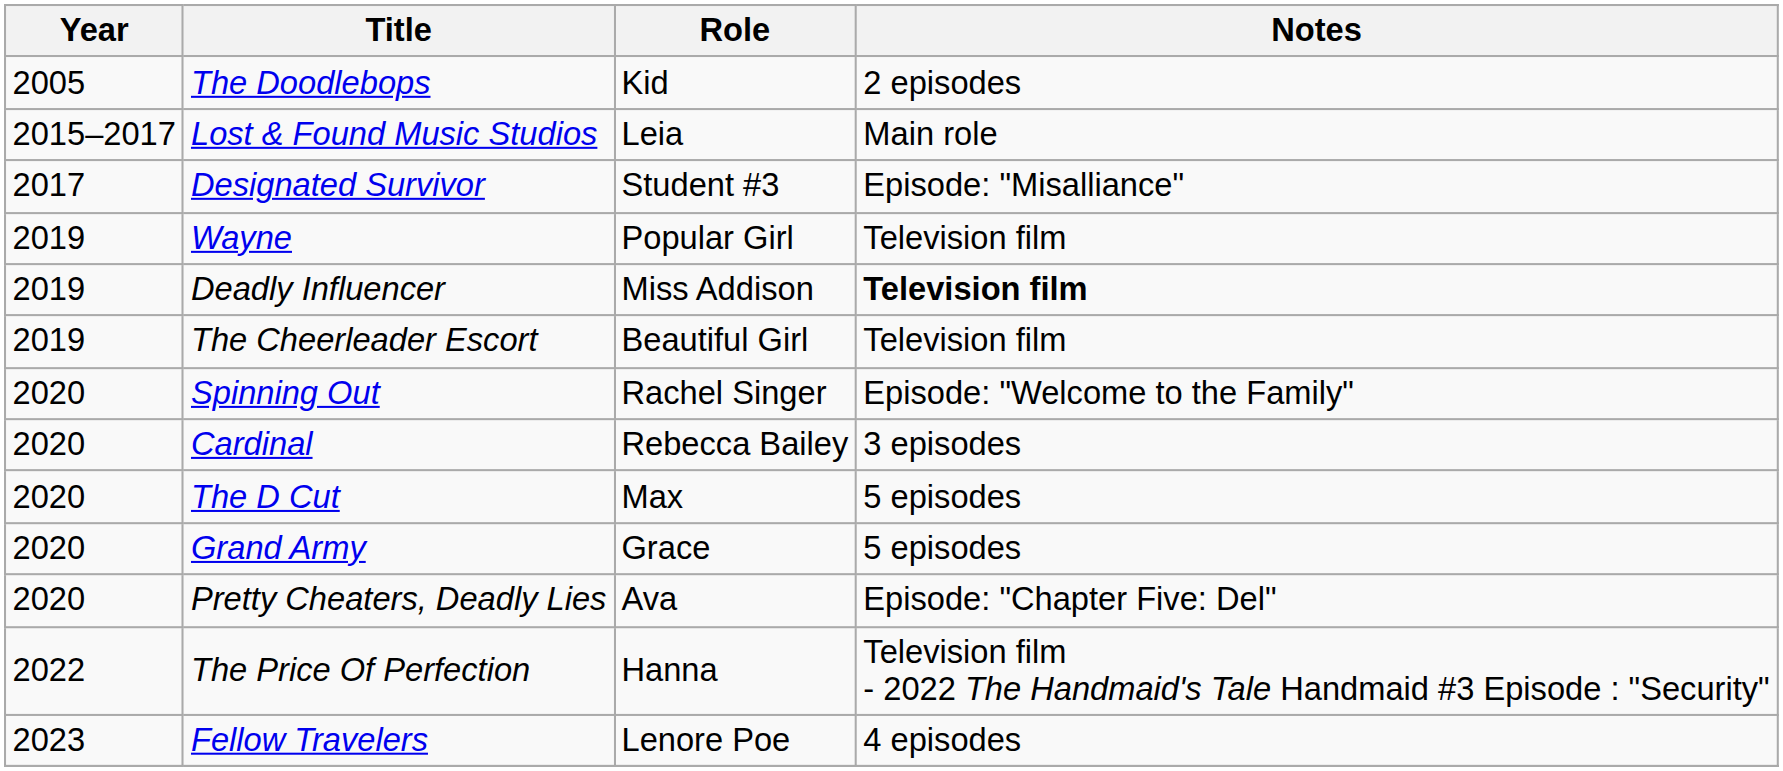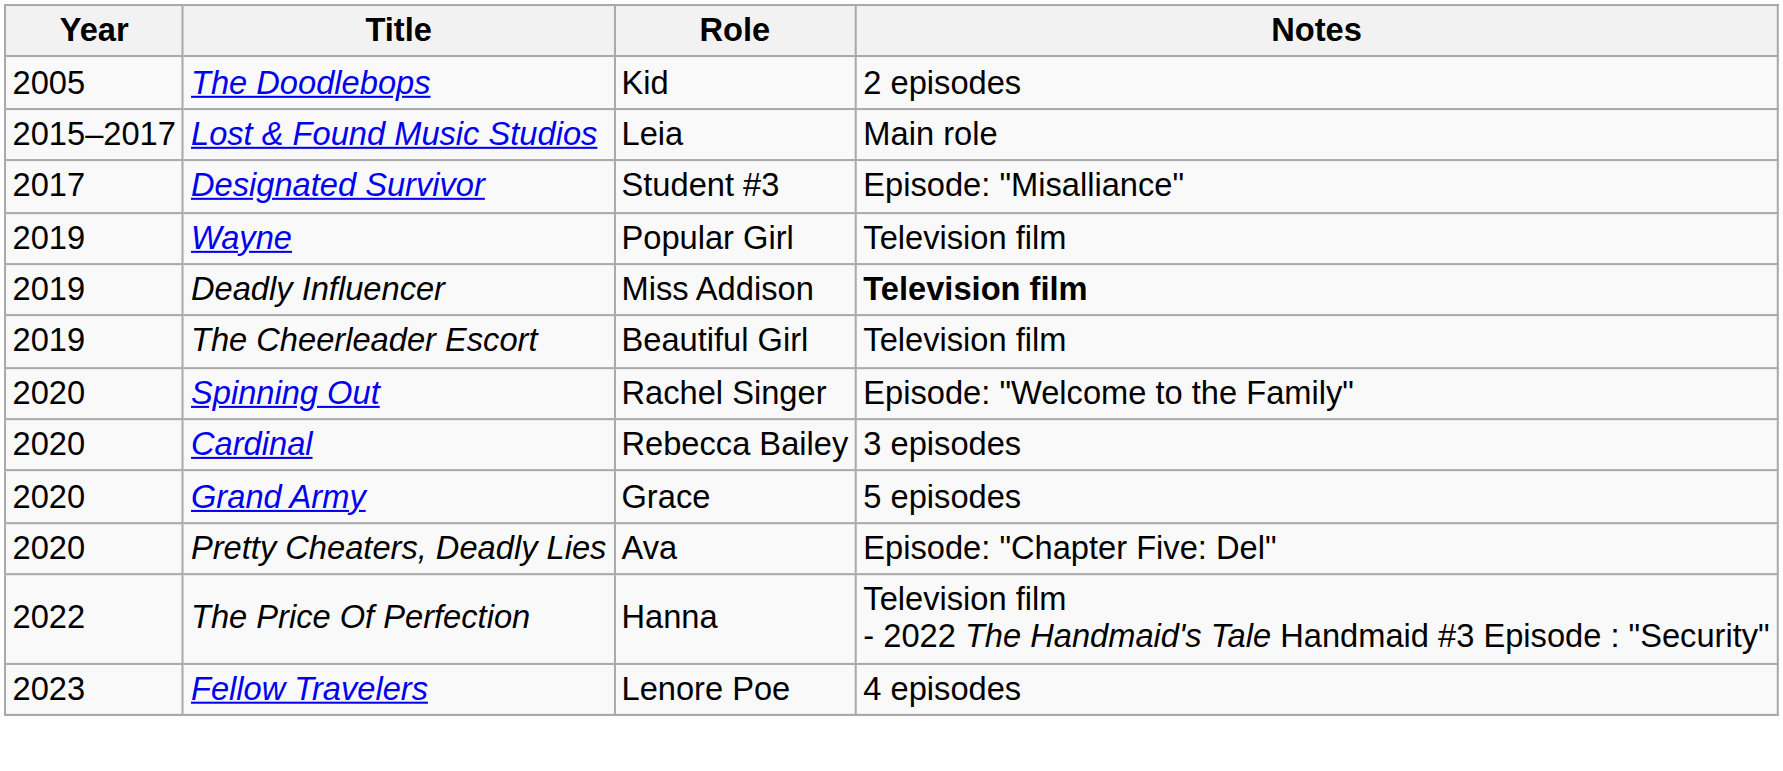- row: (265, 496)
